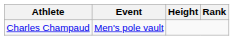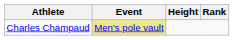(129, 28) no background -> (129, 28) khaki background
